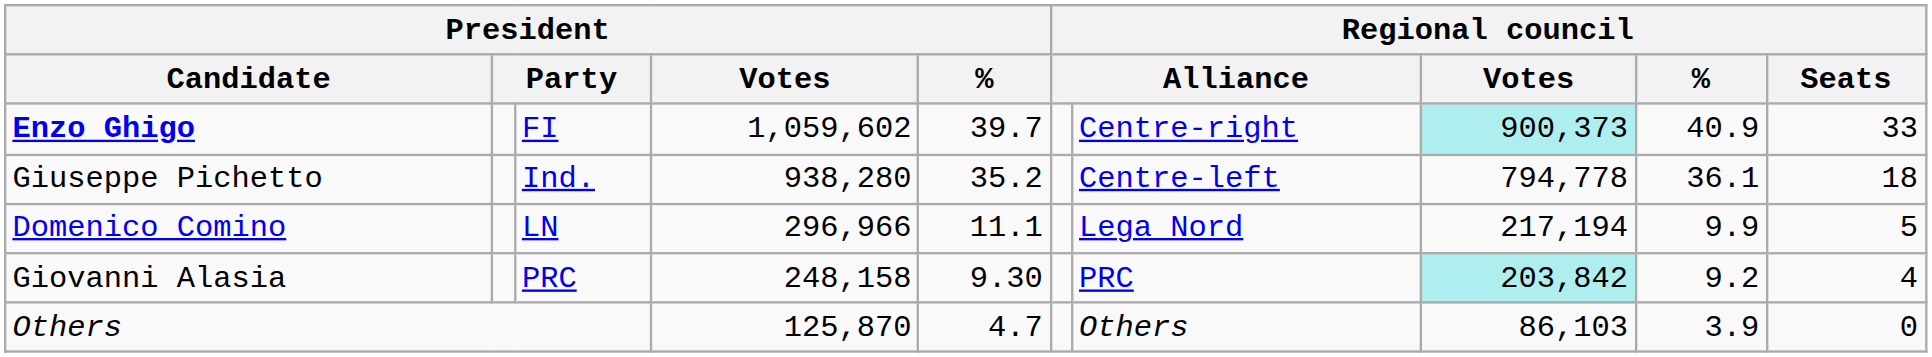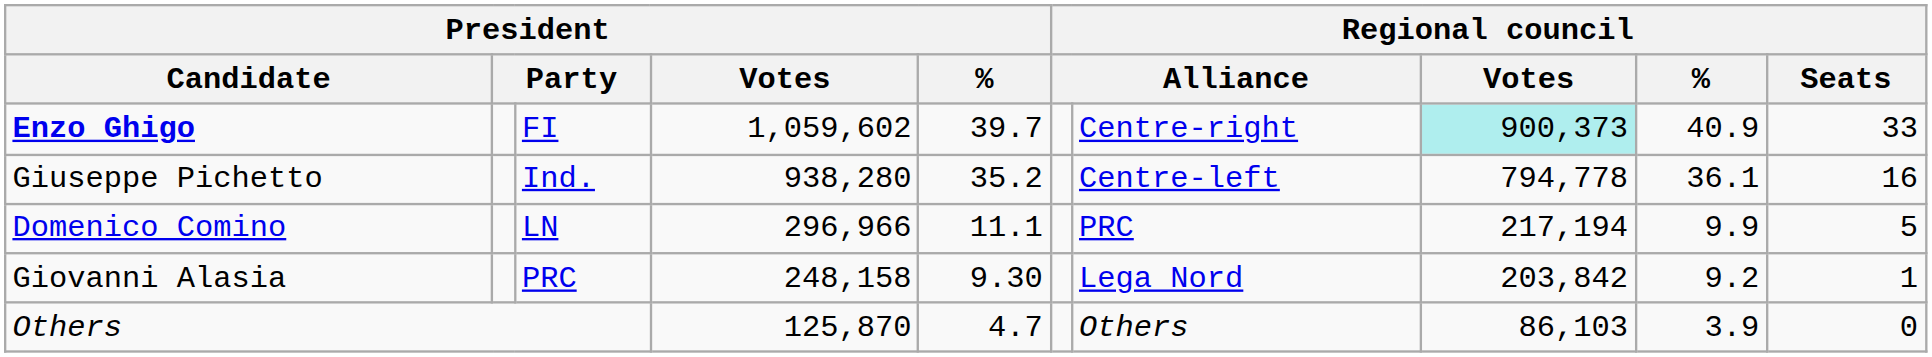(1900, 179) 18 -> (1900, 179) 16
(1161, 228) Lega Nord -> (1106, 228) PRC
(1106, 278) PRC -> (1161, 278) Lega Nord
(1564, 278) paleturquoise background -> (1564, 278) no background
(1909, 278) 4 -> (1909, 278) 1
